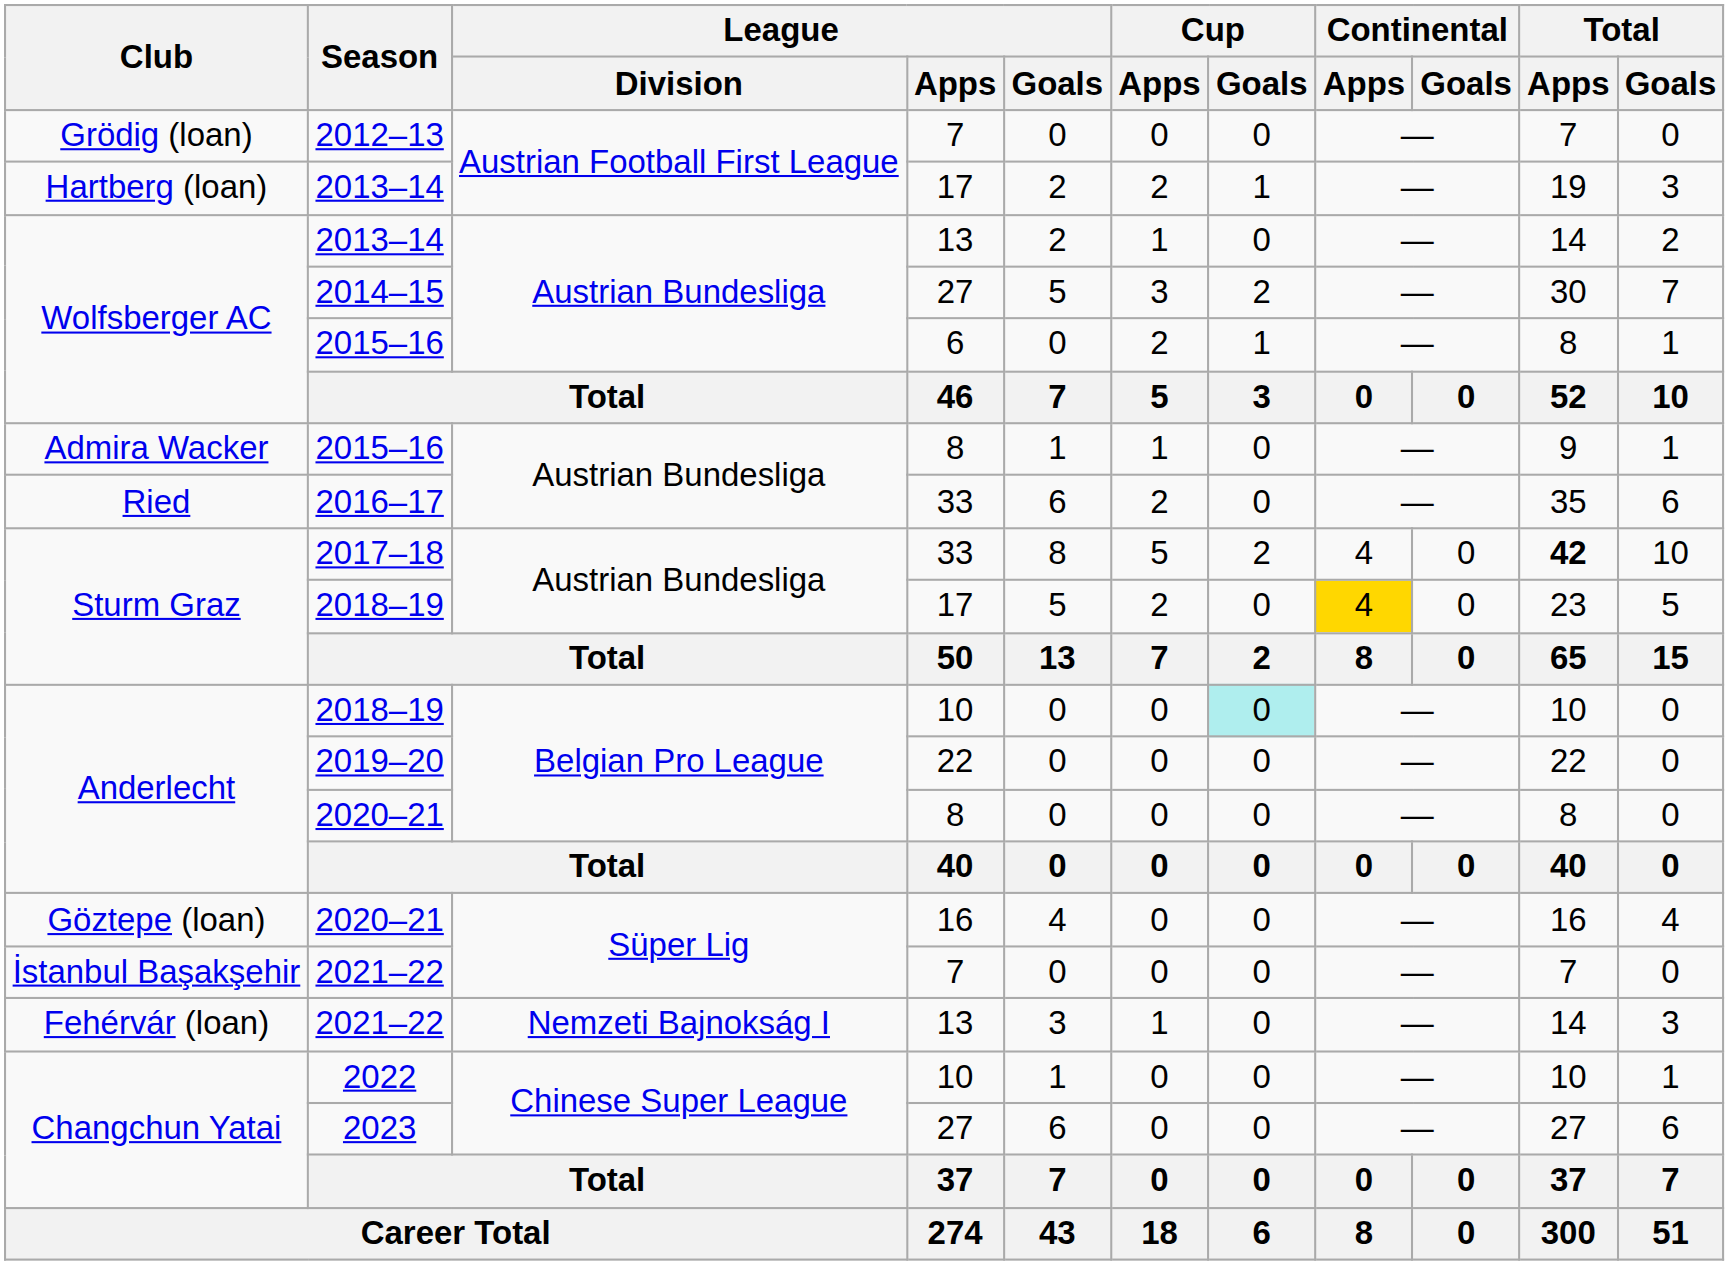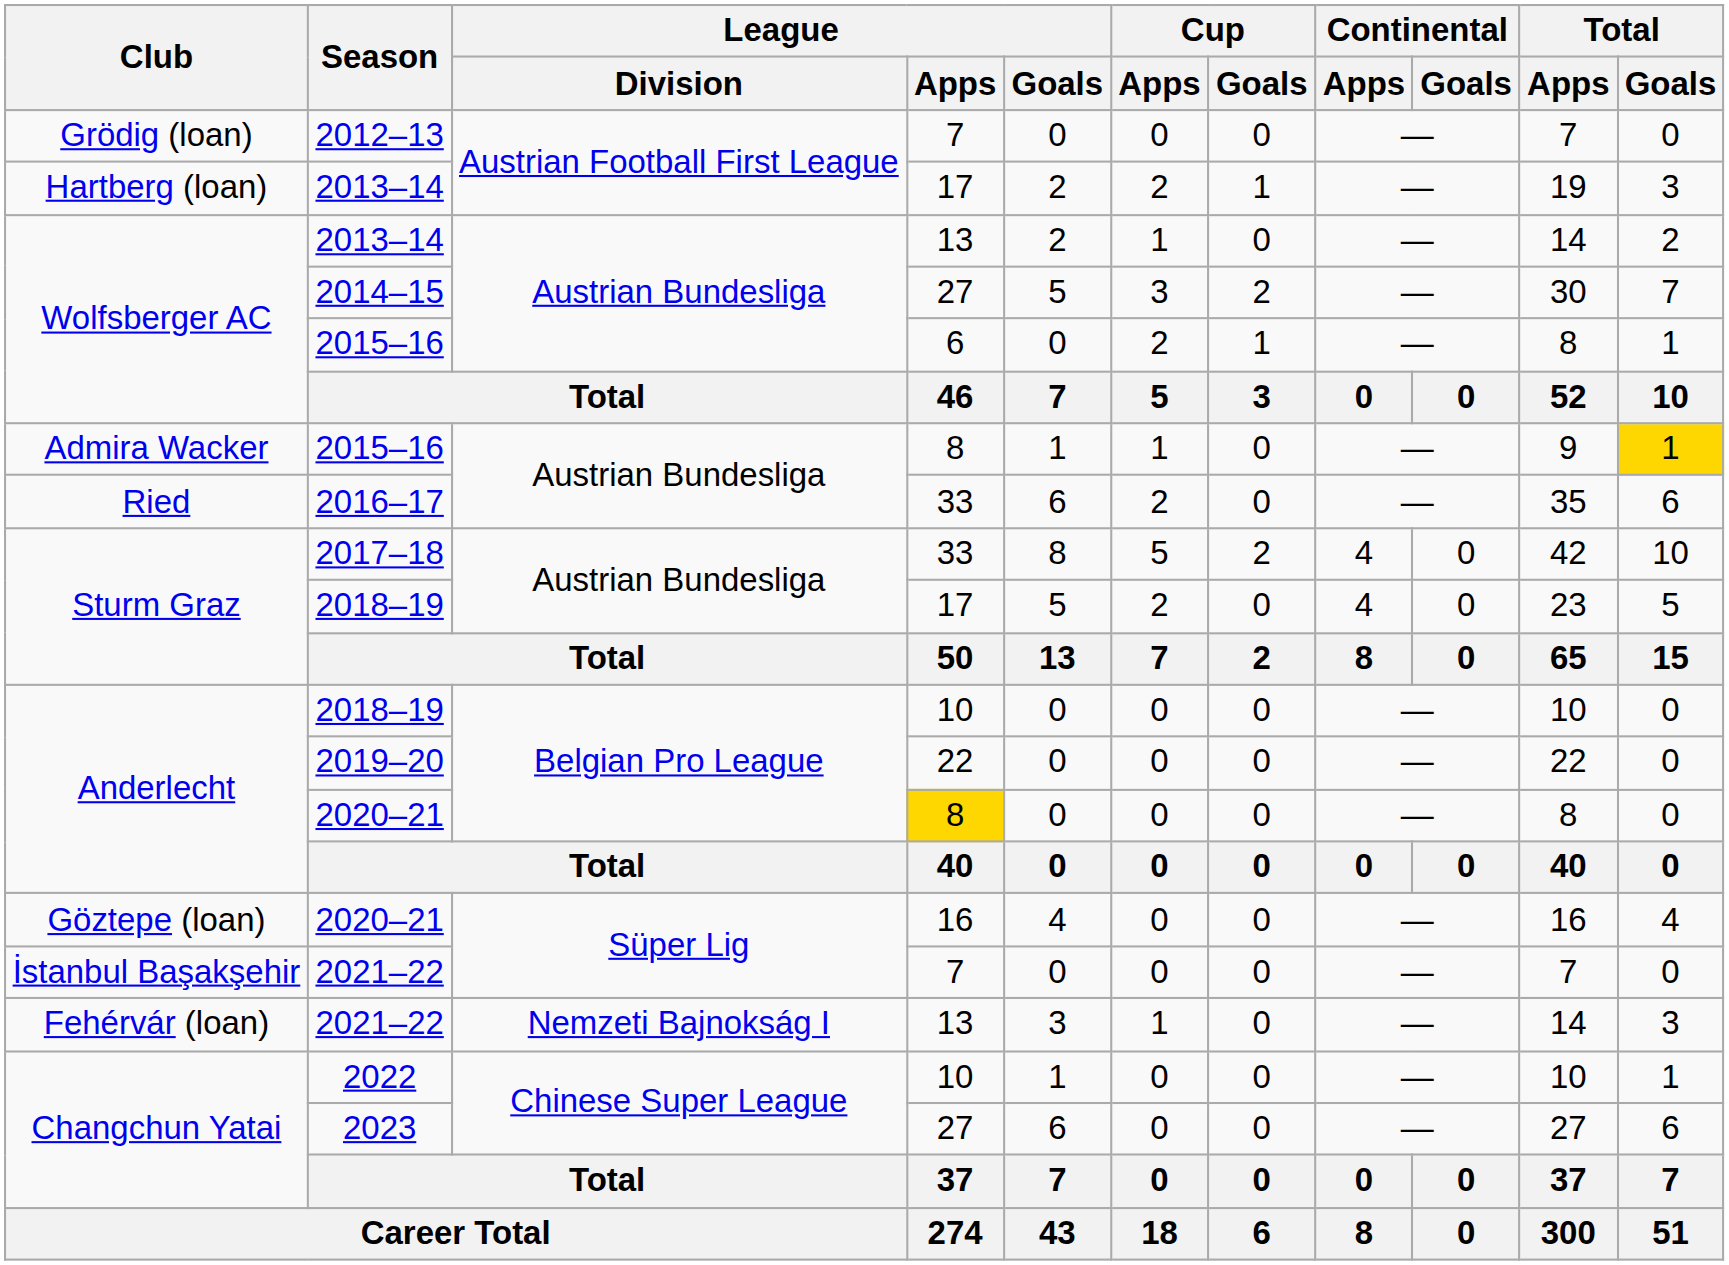(1670, 448) no background -> (1670, 448) gold background
(1568, 553) bold -> (1568, 553) normal
(1364, 605) gold background -> (1364, 605) no background
(1262, 710) paleturquoise background -> (1262, 710) no background
(955, 814) no background -> (955, 814) gold background
